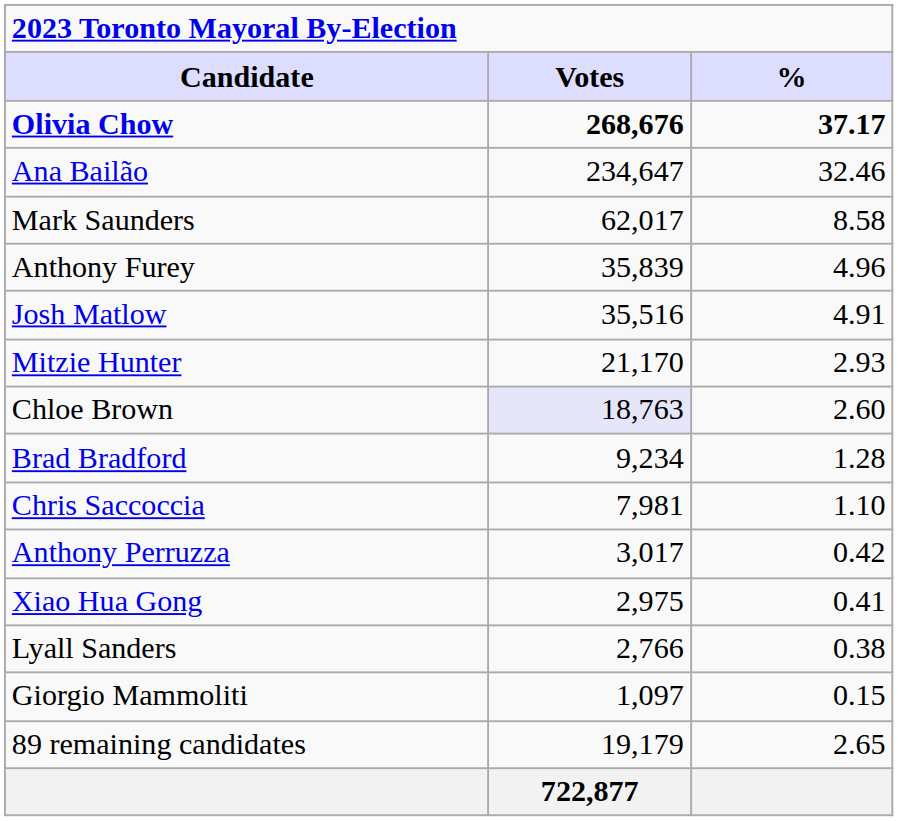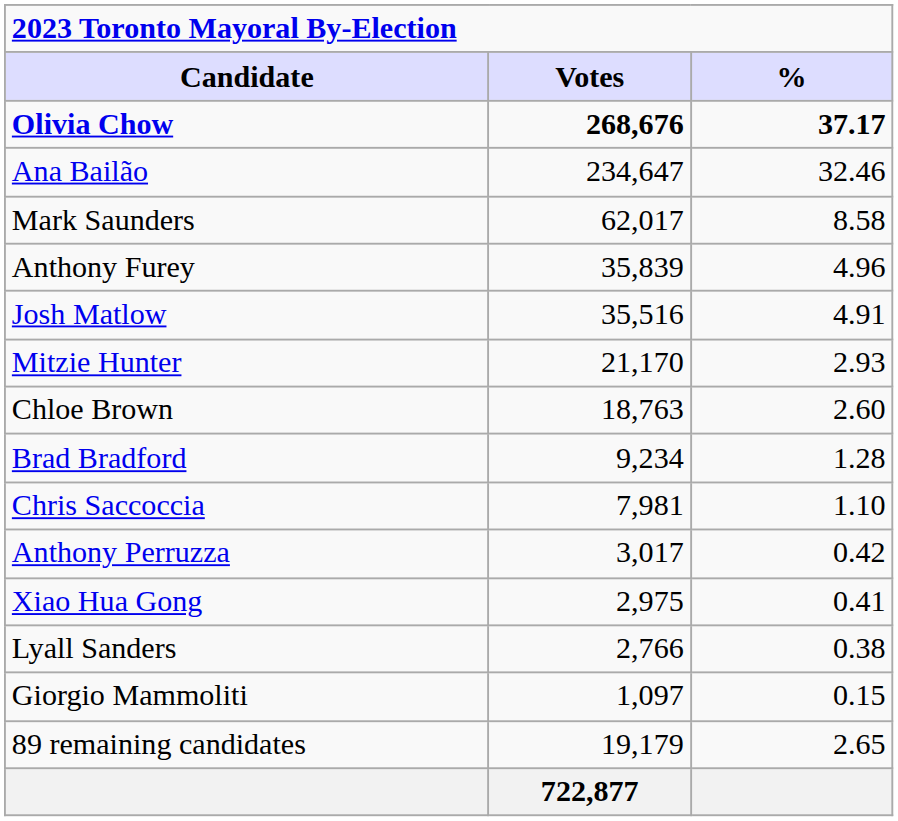(642, 409) lavender background -> (642, 409) no background
